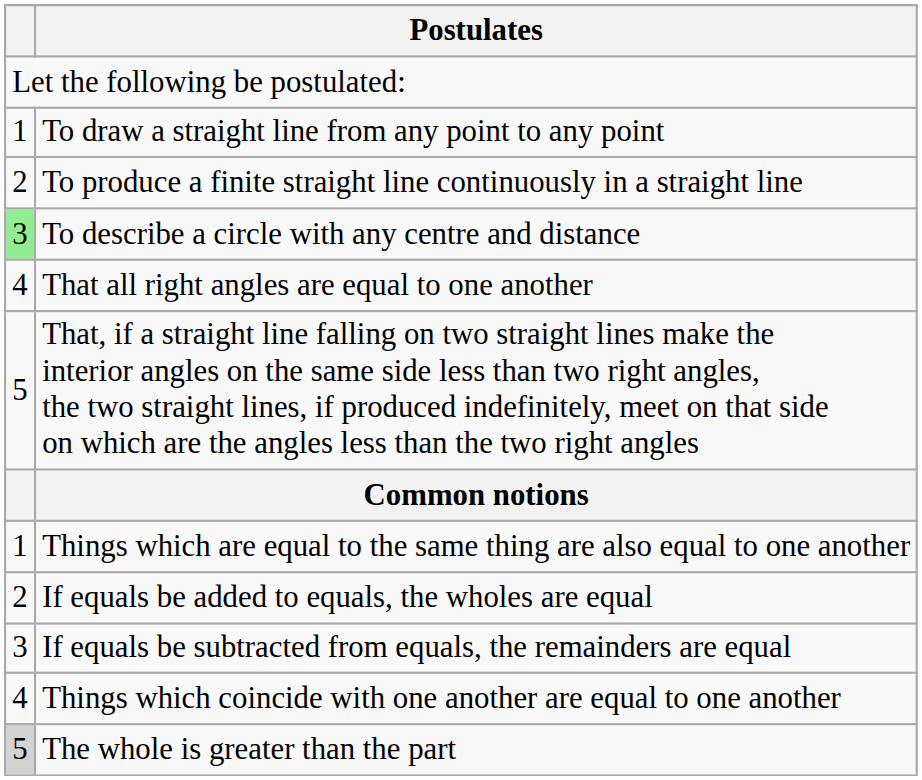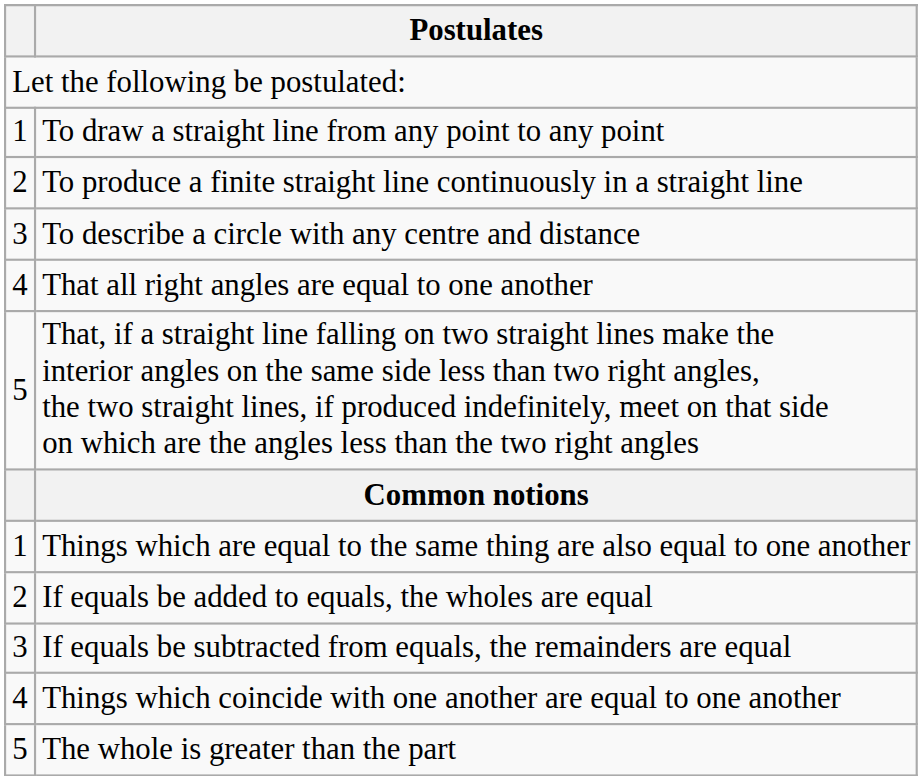(20, 233) lightgreen background -> (20, 233) no background
(20, 749) lightgrey background -> (20, 749) no background
